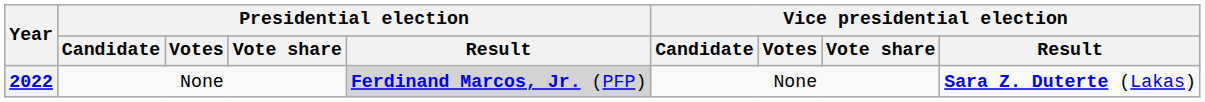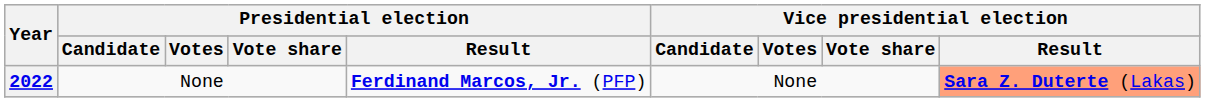(499, 81) lightgrey background -> (499, 81) no background
(1070, 81) no background -> (1070, 81) lightsalmon background
